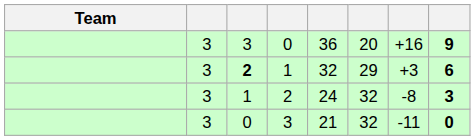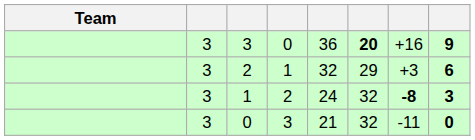(368, 44) normal -> (368, 44) bold
(247, 70) bold -> (247, 70) normal
(409, 97) normal -> (409, 97) bold
